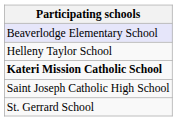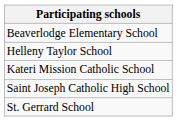(82, 32) lavender background -> (82, 32) no background
(84, 70) bold -> (81, 70) normal
